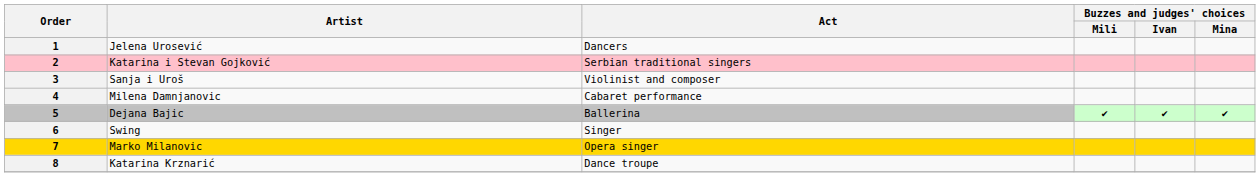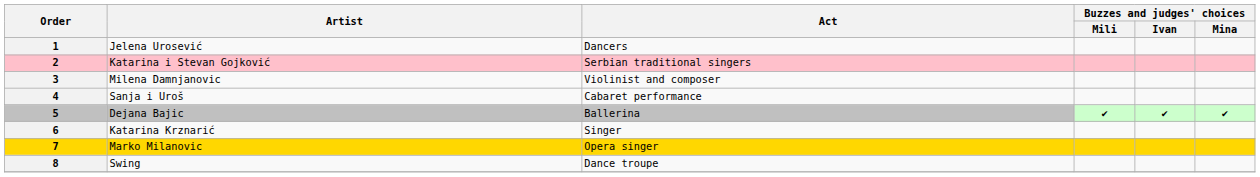(147, 80) Sanja i Uroš -> (165, 80) Milena Damnjanovic
(165, 96) Milena Damnjanovic -> (147, 96) Sanja i Uroš
(125, 130) Swing -> (162, 130) Katarina Krznarić
(162, 163) Katarina Krznarić -> (125, 163) Swing
